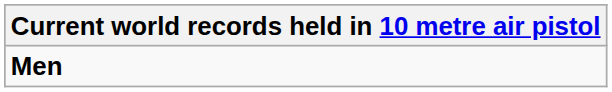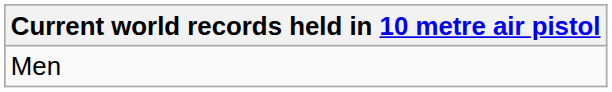(37, 66) bold -> (36, 66) normal
